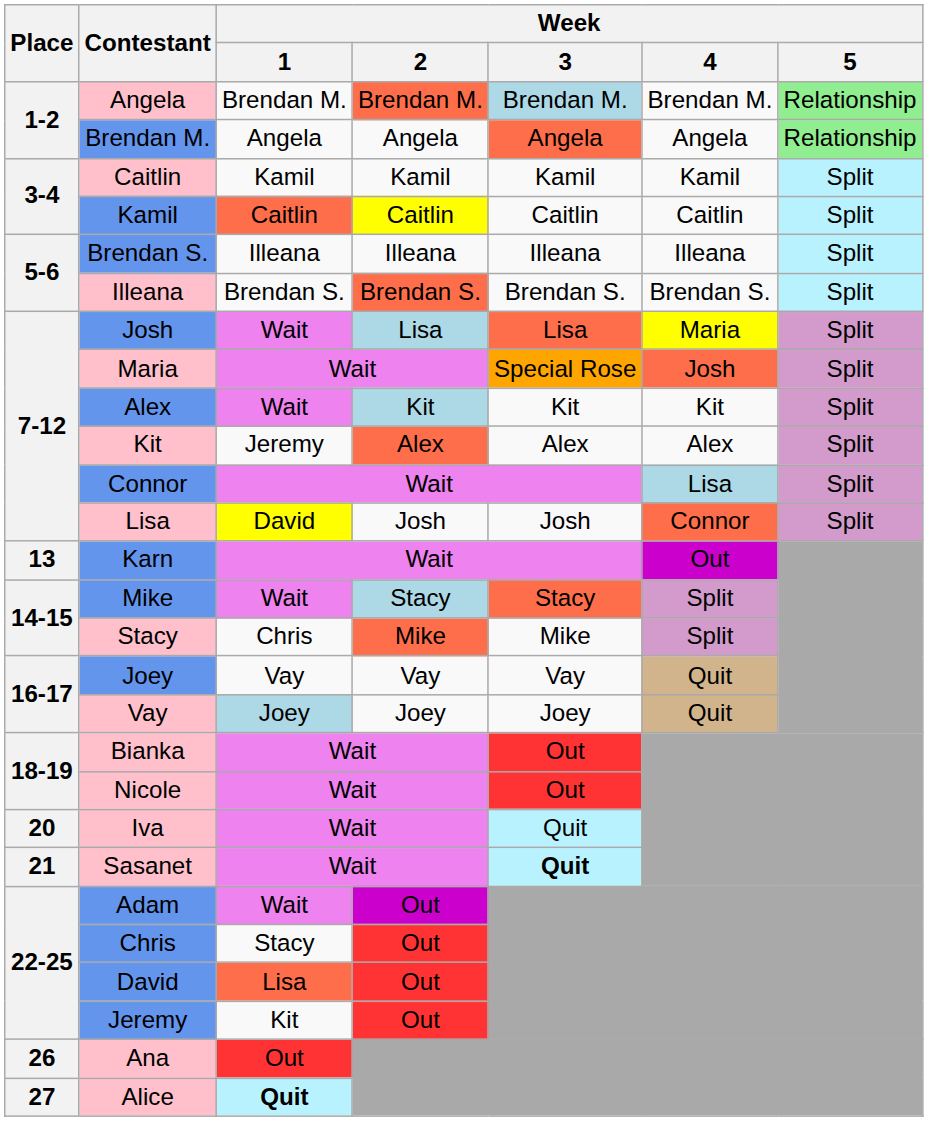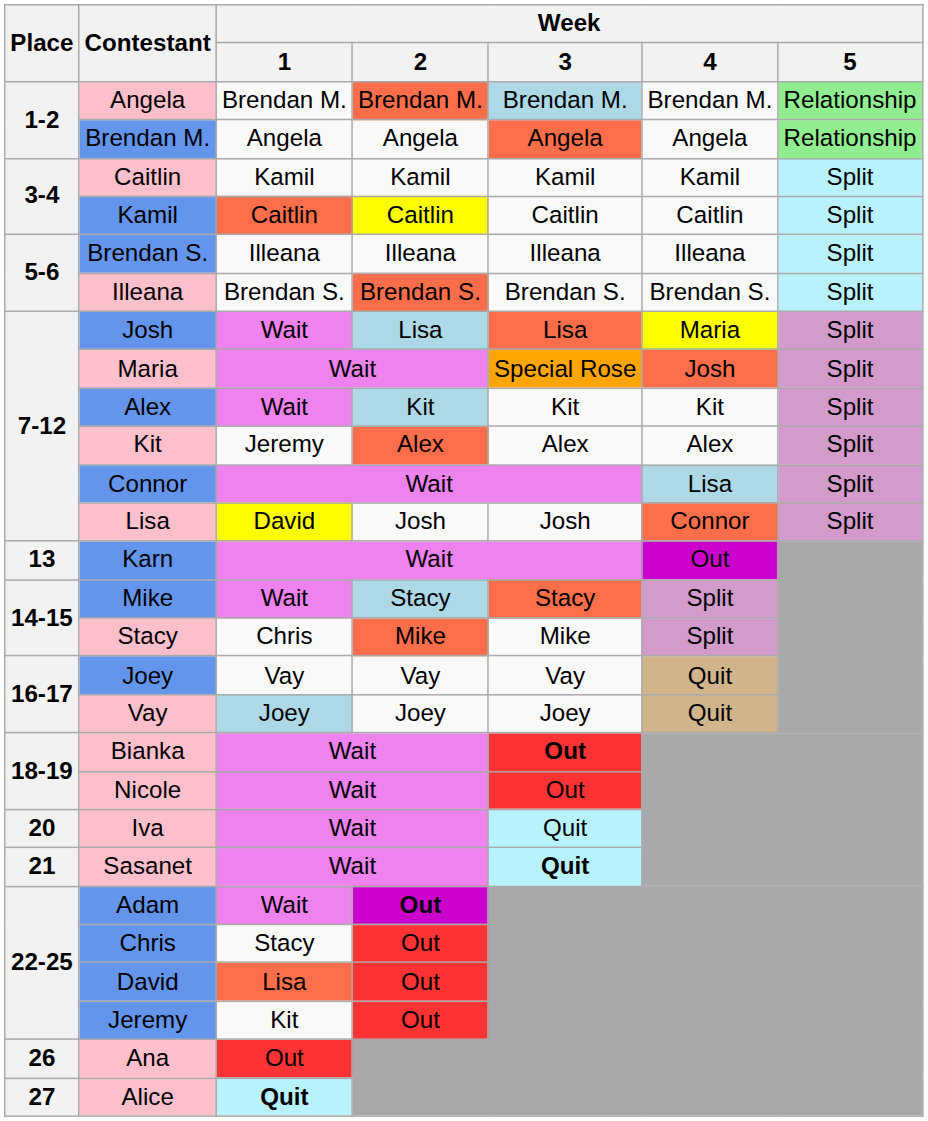(565, 751) normal -> (565, 751) bold
(420, 904) normal -> (420, 904) bold
